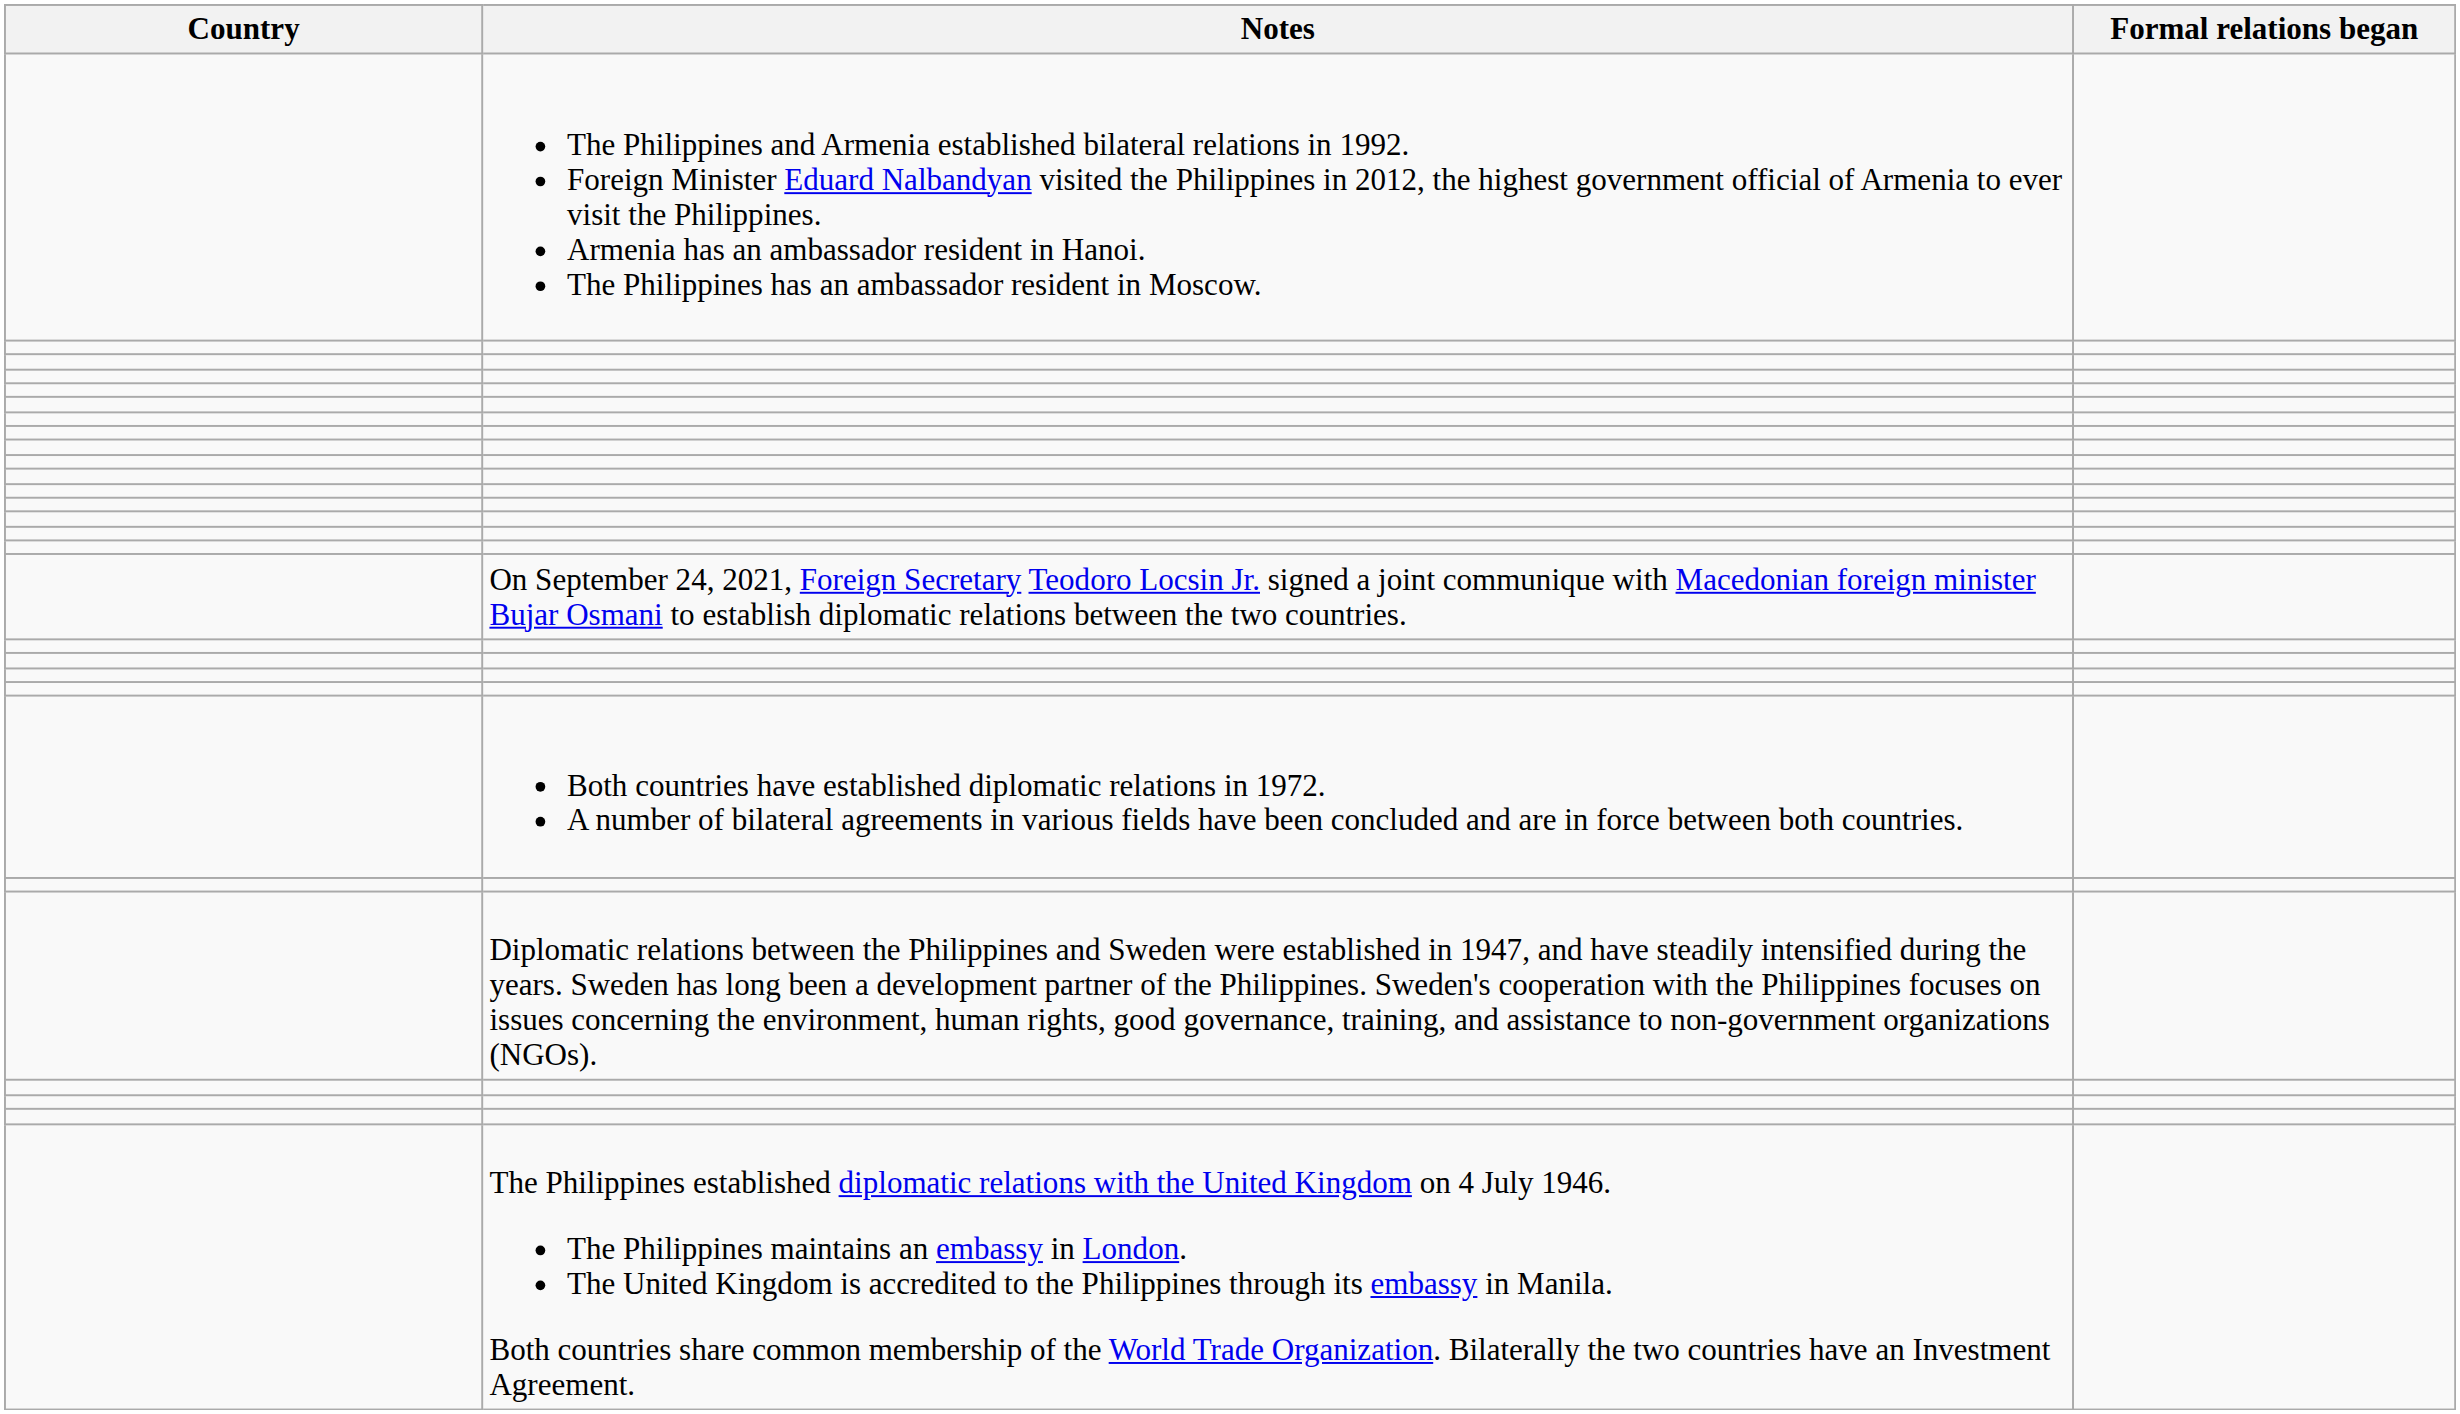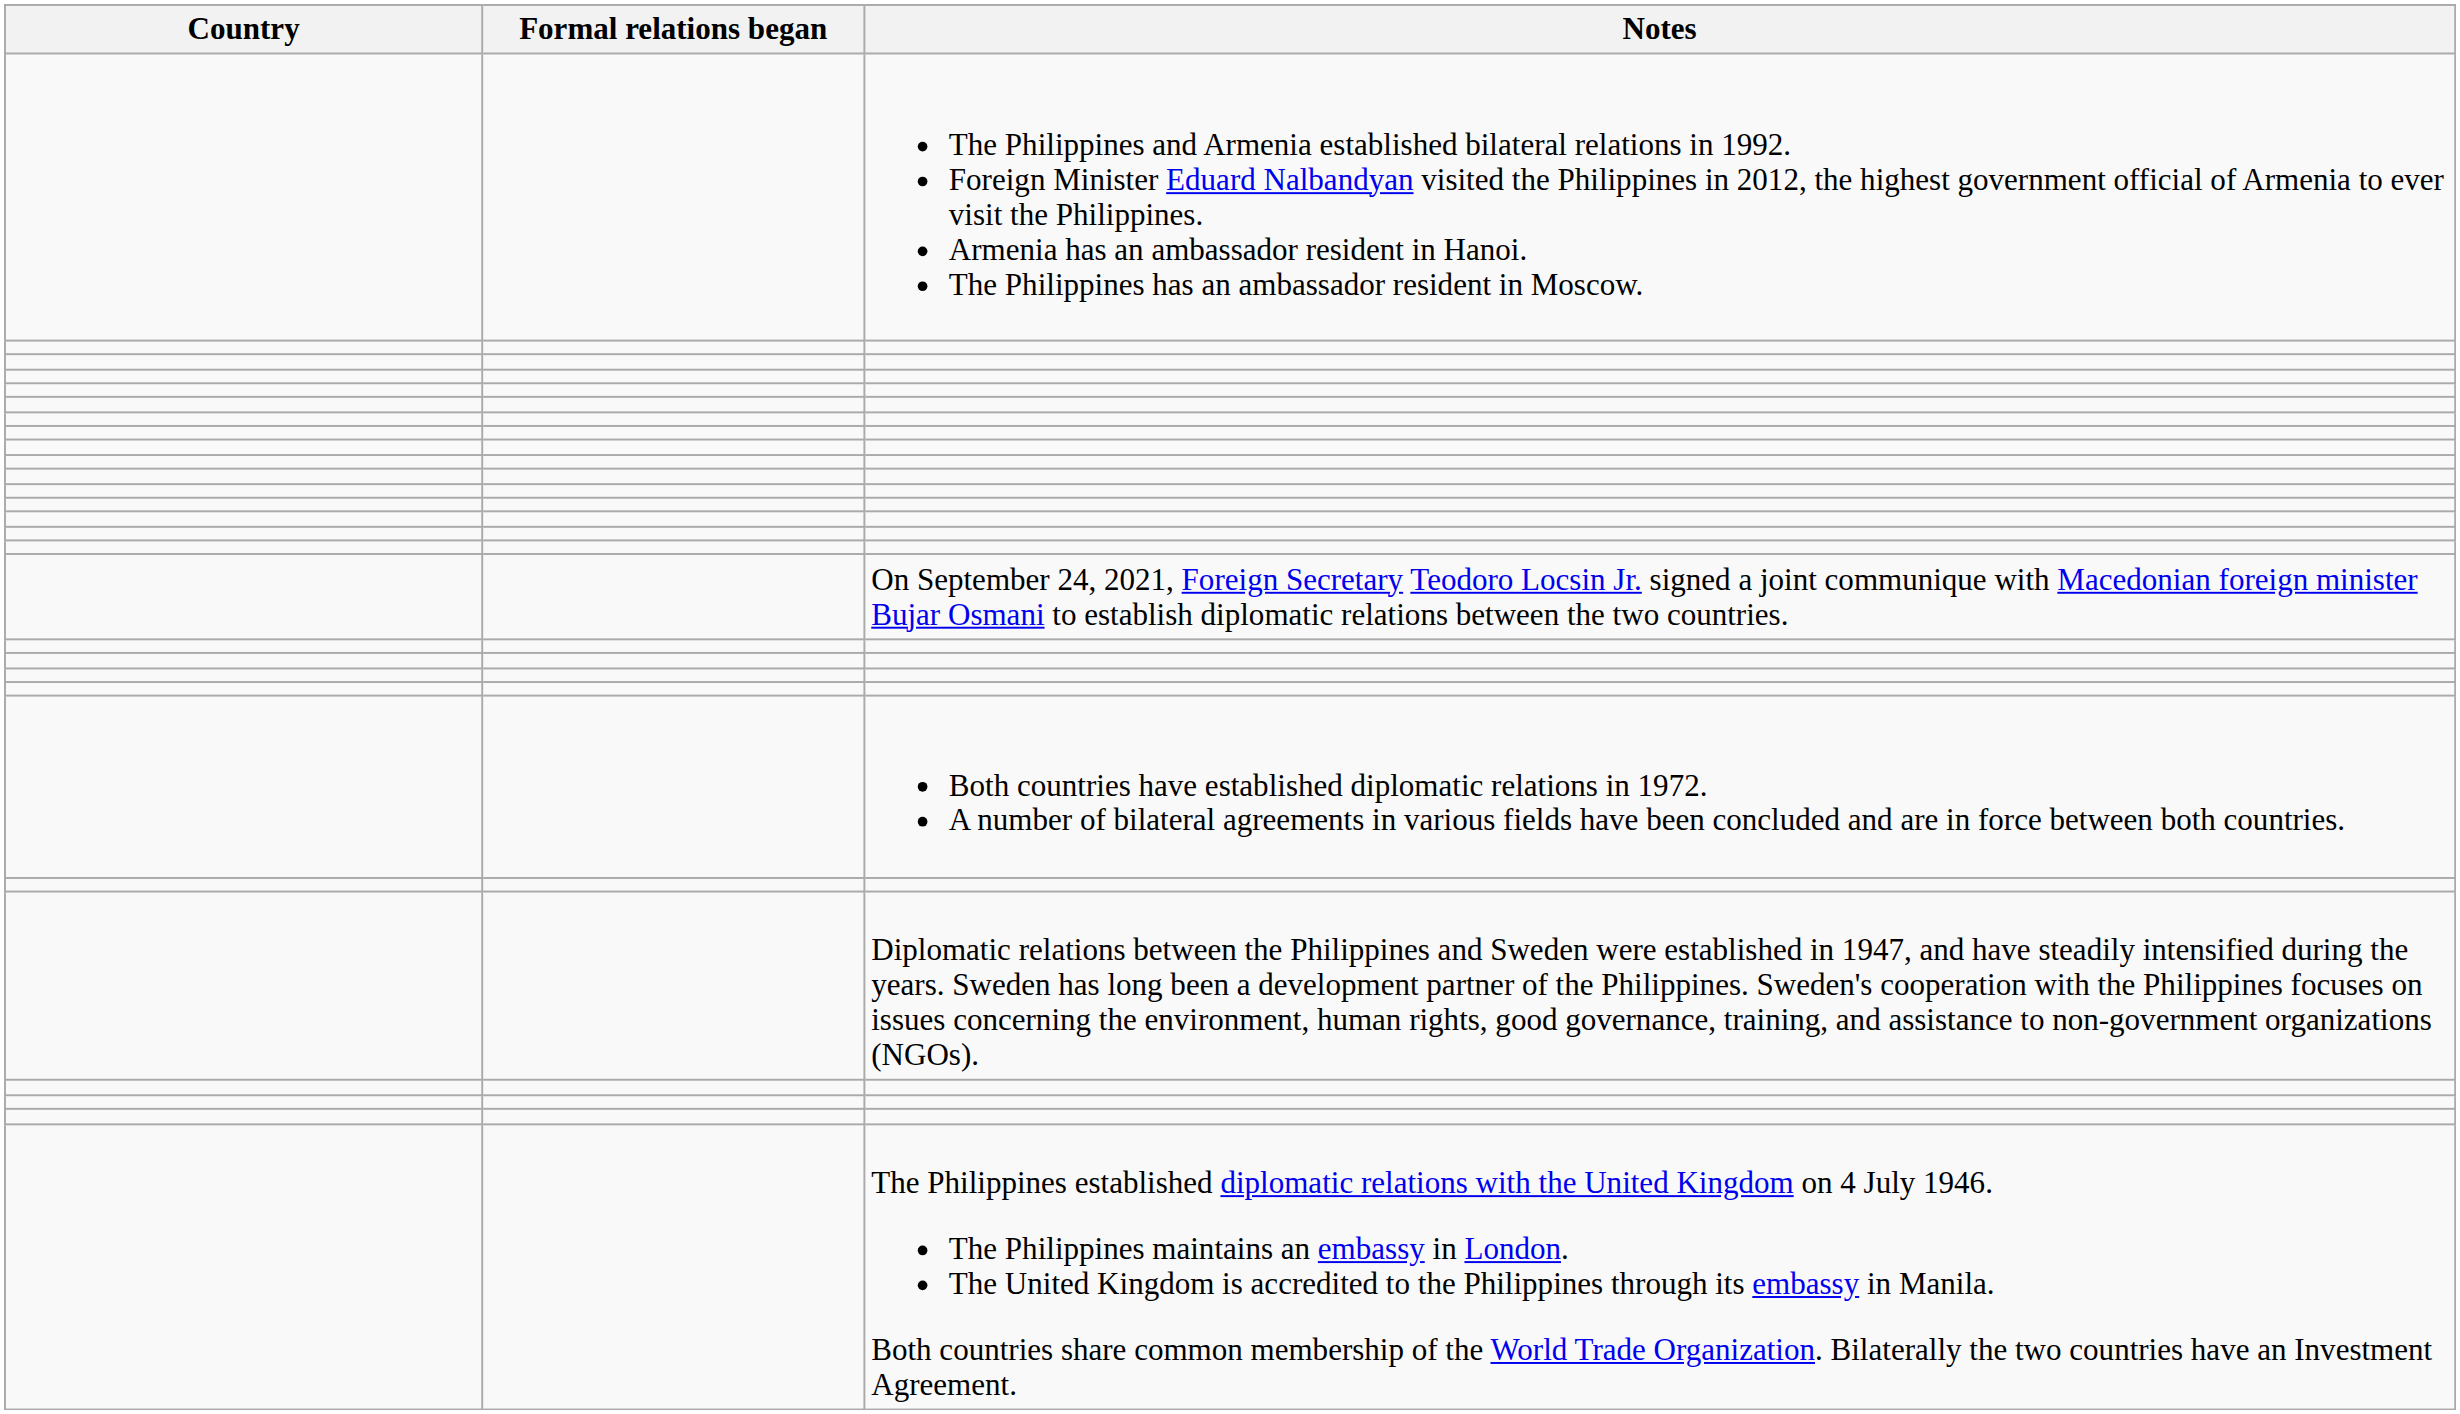columns swapped: (2264, 29) <-> (1278, 29)
